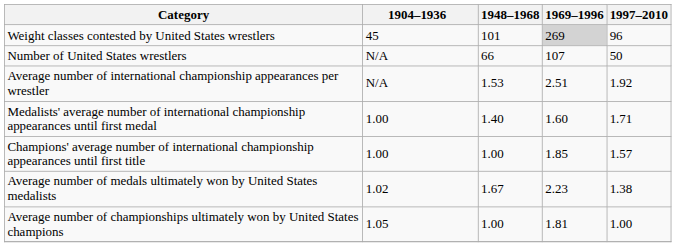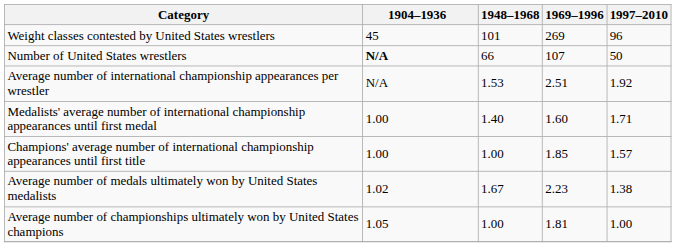(555, 35) lightgrey background -> (555, 35) no background
(377, 55) normal -> (377, 55) bold
